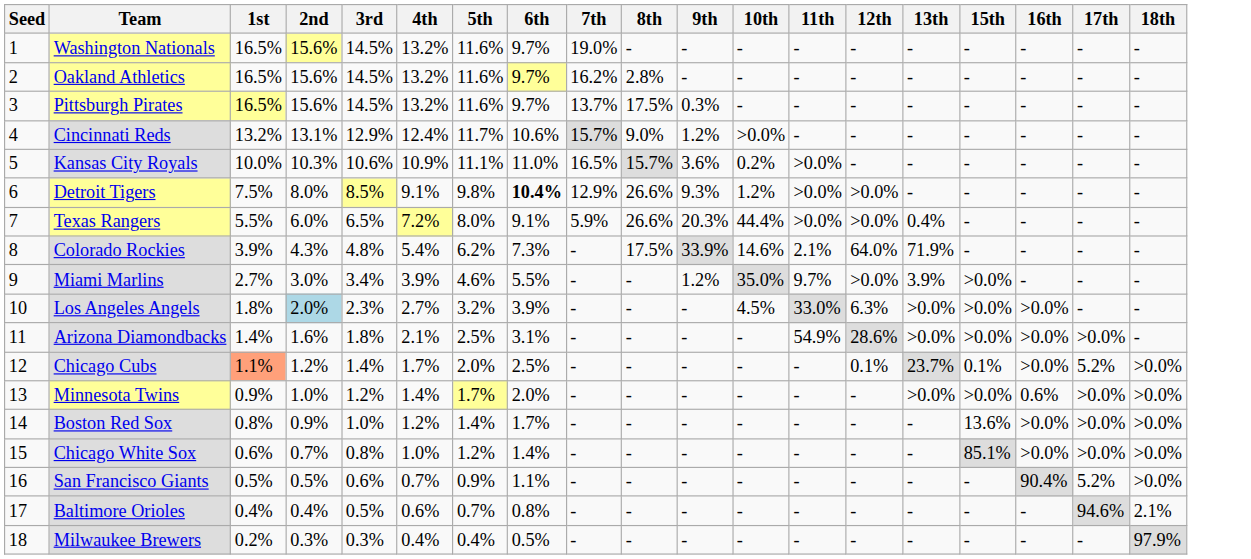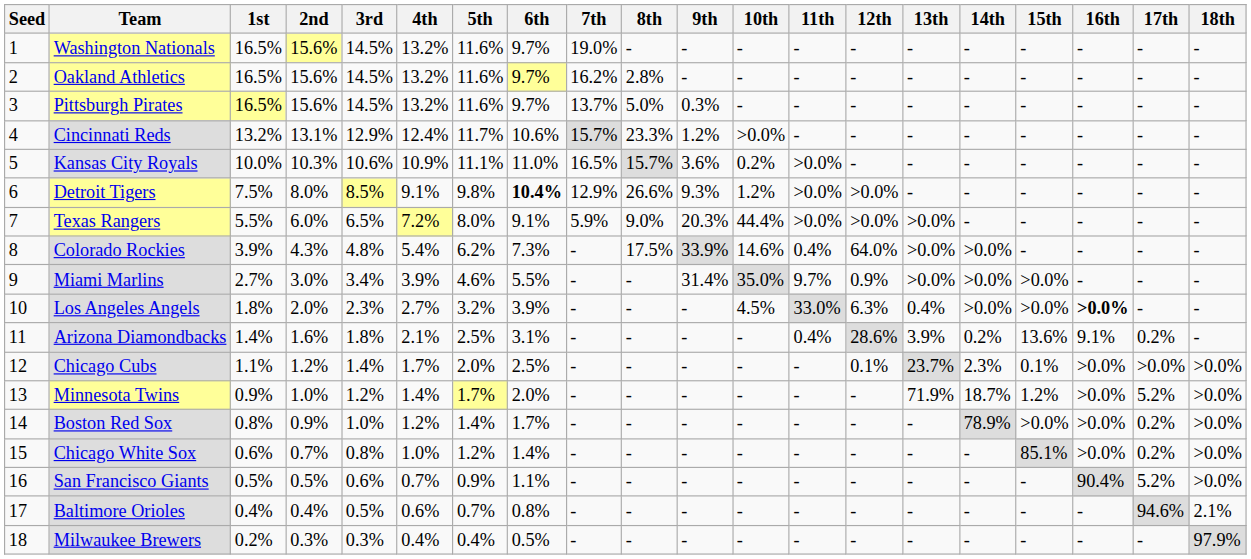+ column: (988, 18)
(649, 105) 17.5% -> (645, 105) 5.0%
(645, 134) 9.0% -> (649, 134) 23.3%
(649, 221) 26.6% -> (645, 221) 9.0%
(926, 221) 0.4% -> (931, 221) >0.0%
(813, 250) 2.1% -> (813, 250) 0.4%
(931, 250) 71.9% -> (931, 250) >0.0%
(700, 279) 1.2% -> (705, 279) 31.4%
(874, 279) >0.0% -> (869, 279) 0.9%
(926, 279) 3.9% -> (931, 279) >0.0%
(309, 308) lightblue background -> (309, 308) no background
(931, 308) >0.0% -> (926, 308) 0.4%
(1044, 308) normal -> (1103, 308) bold
(817, 337) 54.9% -> (813, 337) 0.4%
(931, 337) >0.0% -> (926, 337) 3.9%
(988, 337) >0.0% -> (1044, 337) 13.6%
(1044, 337) >0.0% -> (1096, 337) 9.1%
(1101, 337) >0.0% -> (1156, 337) 0.2%
(254, 366) lightsalmon background -> (254, 366) no background
(1096, 366) 5.2% -> (1161, 366) >0.0%
(931, 395) >0.0% -> (931, 395) 71.9%
(988, 395) >0.0% -> (1039, 395) 1.2%
(1039, 395) 0.6% -> (1101, 395) >0.0%
(1101, 395) >0.0% -> (1156, 395) 5.2%
(987, 423) 13.6% -> (1044, 423) >0.0%
(1101, 423) >0.0% -> (1156, 423) 0.2%
(1101, 452) >0.0% -> (1156, 452) 0.2%
